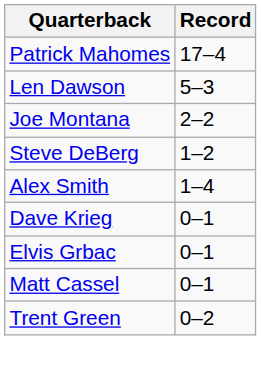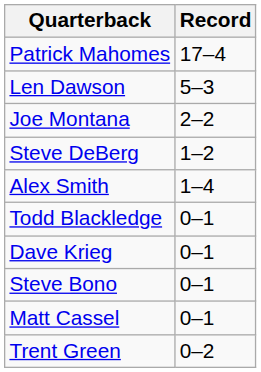+ row: (86, 218)
+ row: (63, 284)
- row: (63, 251)
